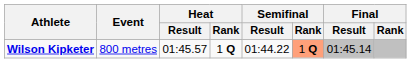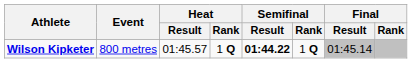(267, 49) normal -> (267, 49) bold
(308, 49) lightsalmon background -> (309, 49) no background
